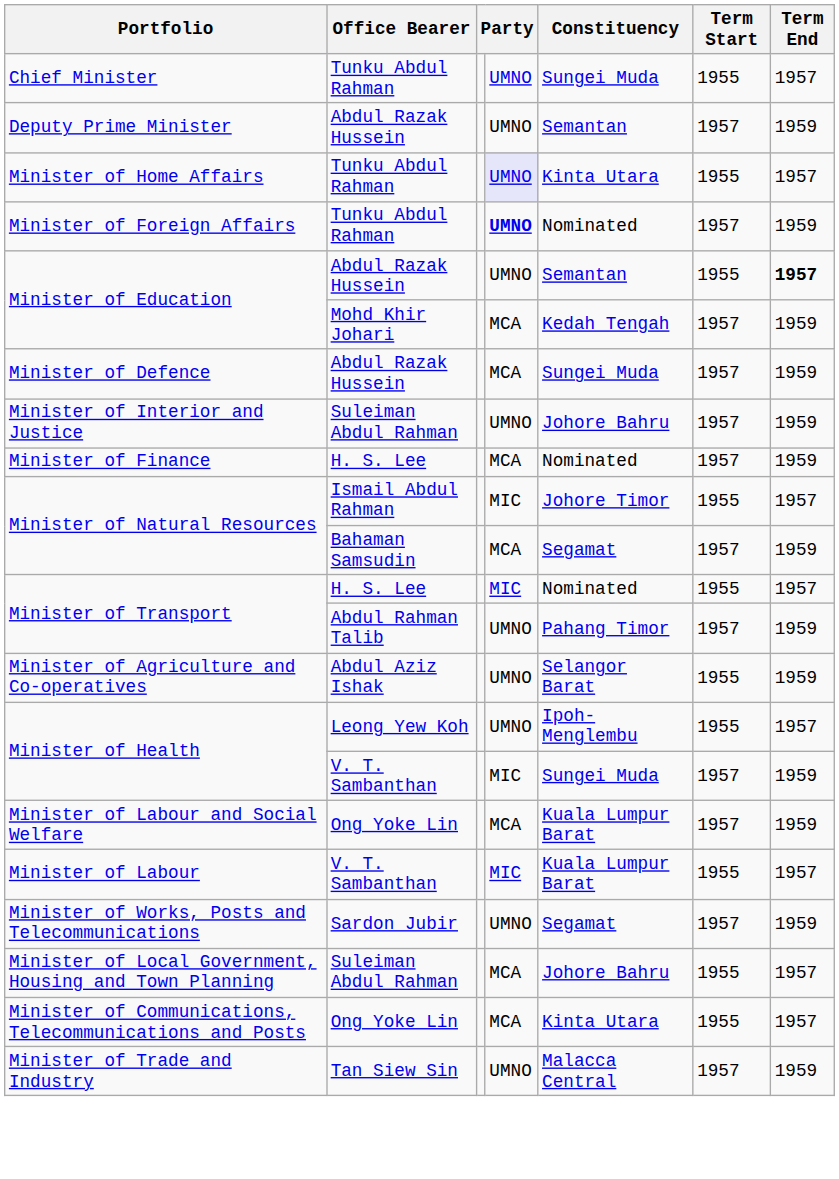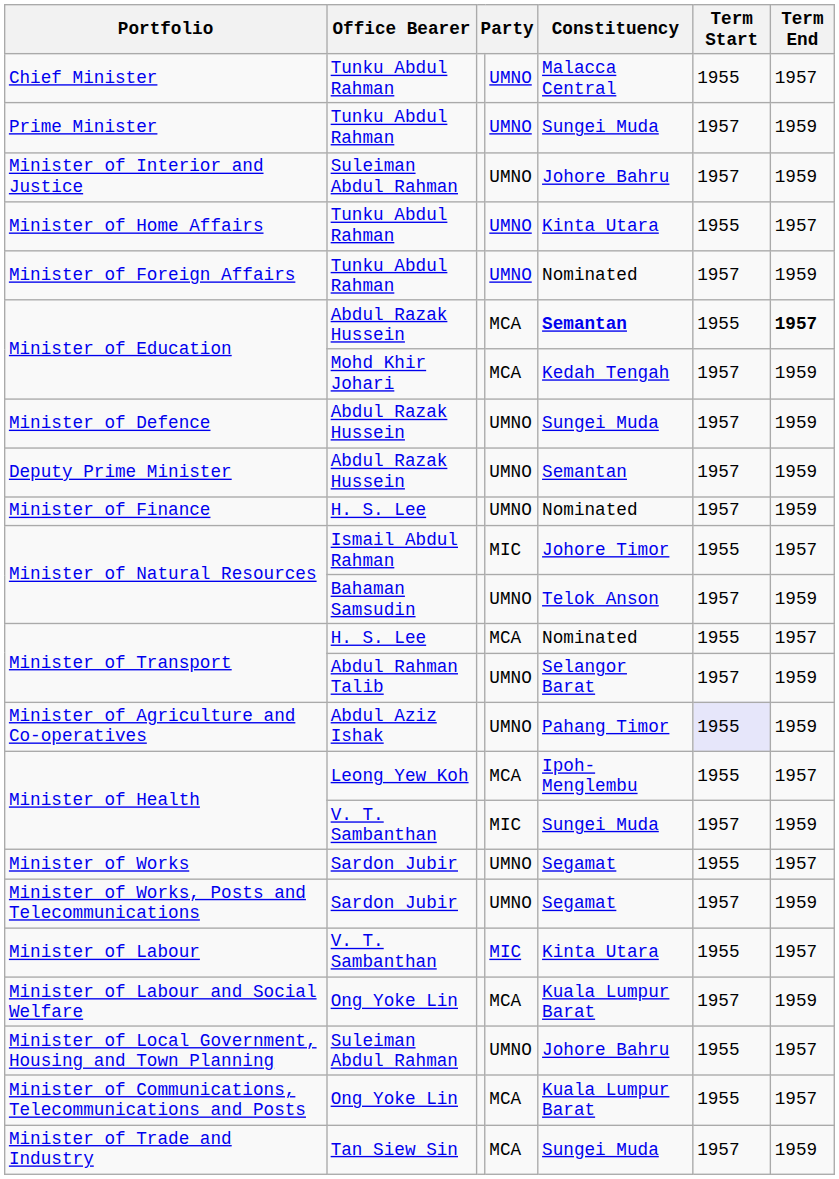(600, 79) Sungei Muda -> (579, 79) Malacca Central
+ row: (83, 128)
rows swapped: (120, 128) <-> (136, 423)
(511, 177) lavender background -> (511, 226) no background
(511, 226) bold -> (511, 275) normal
(511, 275) UMNO -> (505, 325) MCA
(585, 275) normal -> (585, 325) bold
(505, 374) MCA -> (511, 423) UMNO
(505, 462) MCA -> (511, 511) UMNO
(505, 550) MCA -> (511, 599) UMNO
(579, 550) Segamat -> (600, 599) Telok Anson
(505, 589) MIC -> (505, 638) MCA
(606, 628) Pahang Timor -> (585, 677) Selangor Barat
(585, 677) Selangor Barat -> (606, 727) Pahang Timor
(718, 677) no background -> (718, 727) lavender background
(511, 727) UMNO -> (505, 776) MCA
+ row: (99, 864)
rows swapped: (157, 924) <-> (163, 825)
(606, 874) Kuala Lumpur Barat -> (600, 952) Kinta Utara
(505, 973) MCA -> (511, 1051) UMNO
(600, 1022) Kinta Utara -> (606, 1100) Kuala Lumpur Barat
(511, 1071) UMNO -> (505, 1149) MCA
(579, 1071) Malacca Central -> (600, 1149) Sungei Muda
